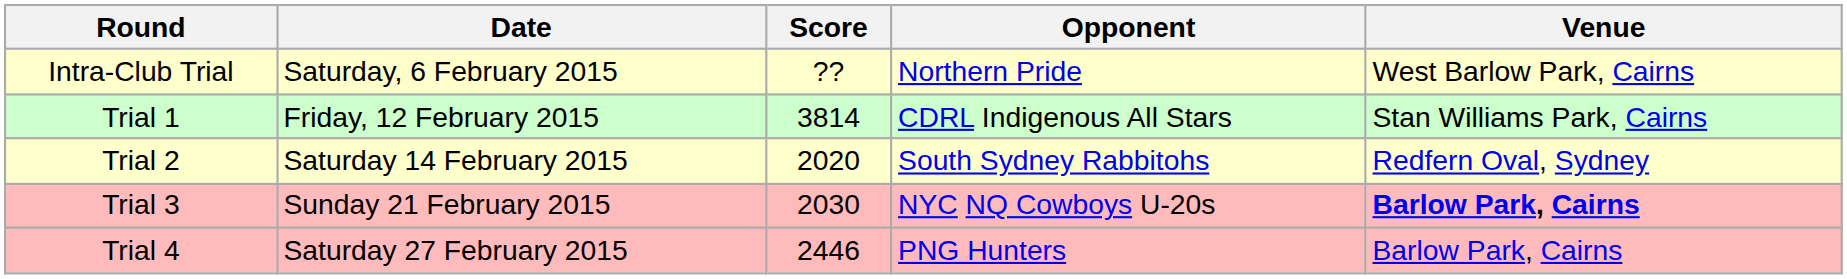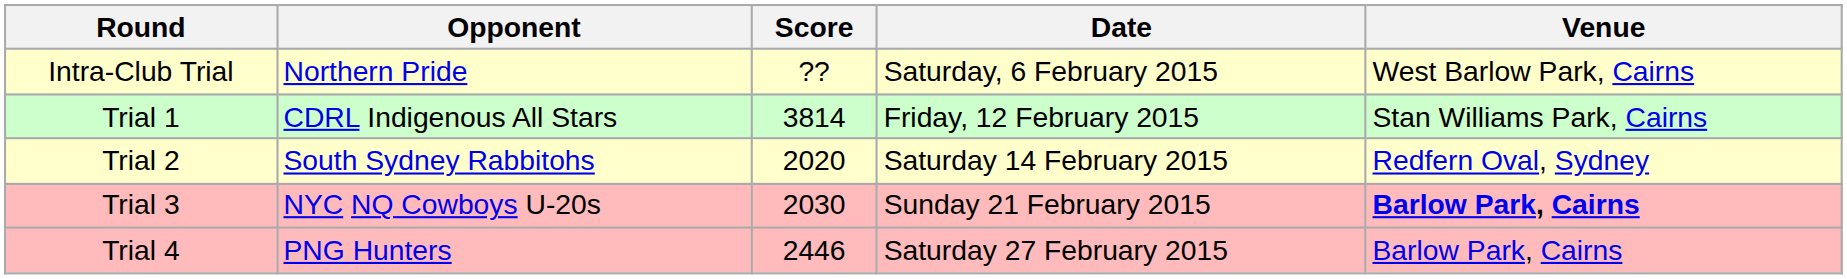columns swapped: (1129, 27) <-> (521, 27)
